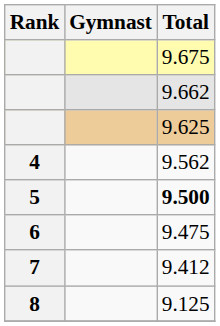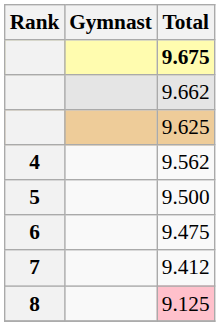(186, 57) normal -> (186, 57) bold
(186, 197) bold -> (186, 197) normal
(186, 302) no background -> (186, 302) pink background
